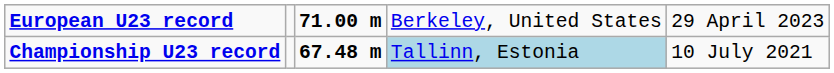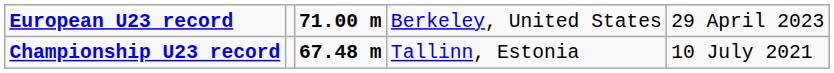(485, 53) lightblue background -> (485, 53) no background
